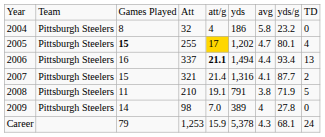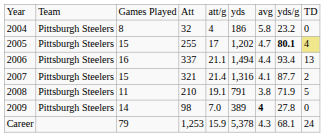(124, 44) bold -> (124, 44) normal
(213, 44) gold background -> (213, 44) no background
(286, 44) normal -> (286, 44) bold
(307, 44) no background -> (307, 44) khaki background
(217, 60) bold -> (217, 60) normal
(261, 108) normal -> (261, 108) bold
